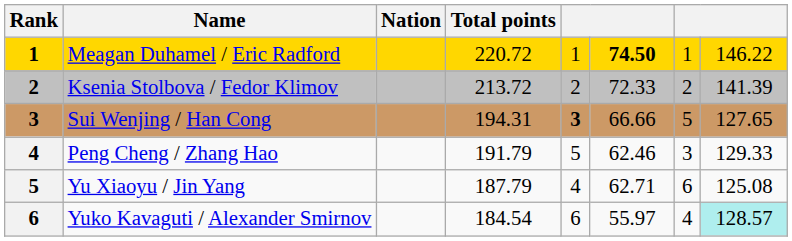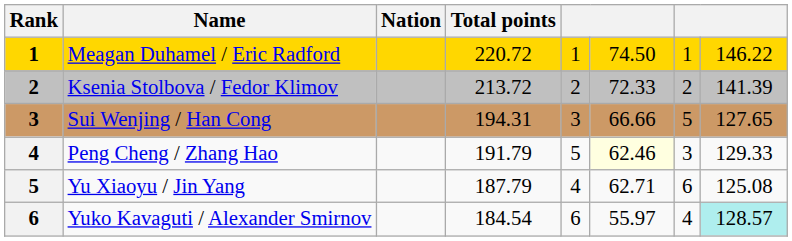(632, 53) bold -> (632, 53) normal
(575, 119) bold -> (575, 119) normal
(632, 152) no background -> (632, 152) lightyellow background
